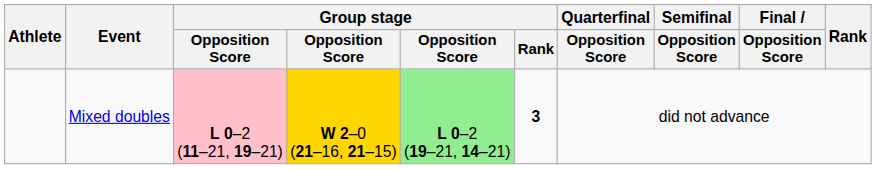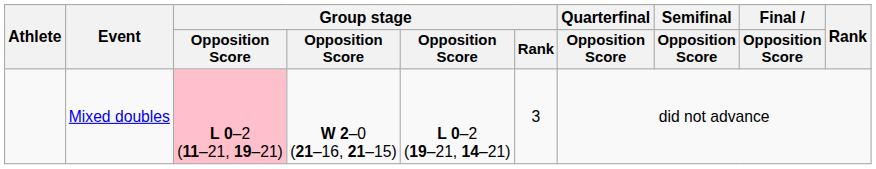(343, 143) gold background -> (343, 143) no background
(457, 143) lightgreen background -> (457, 143) no background
(536, 117) bold -> (536, 117) normal
